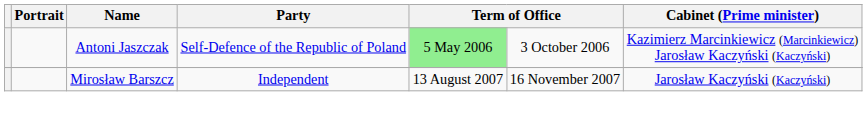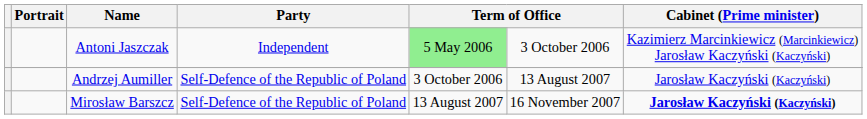(293, 47) Self-Defence of the Republic of Poland -> (293, 47) Independent
+ row: (122, 78)
(293, 78) Independent -> (293, 101) Self-Defence of the Republic of Poland
(742, 78) normal -> (742, 101) bold
